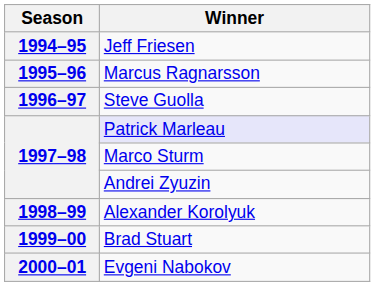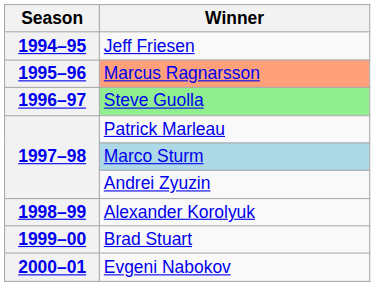(182, 73) no background -> (182, 73) lightsalmon background
(154, 101) no background -> (154, 101) lightgreen background
(164, 128) lavender background -> (164, 128) no background
(154, 156) no background -> (154, 156) lightblue background
